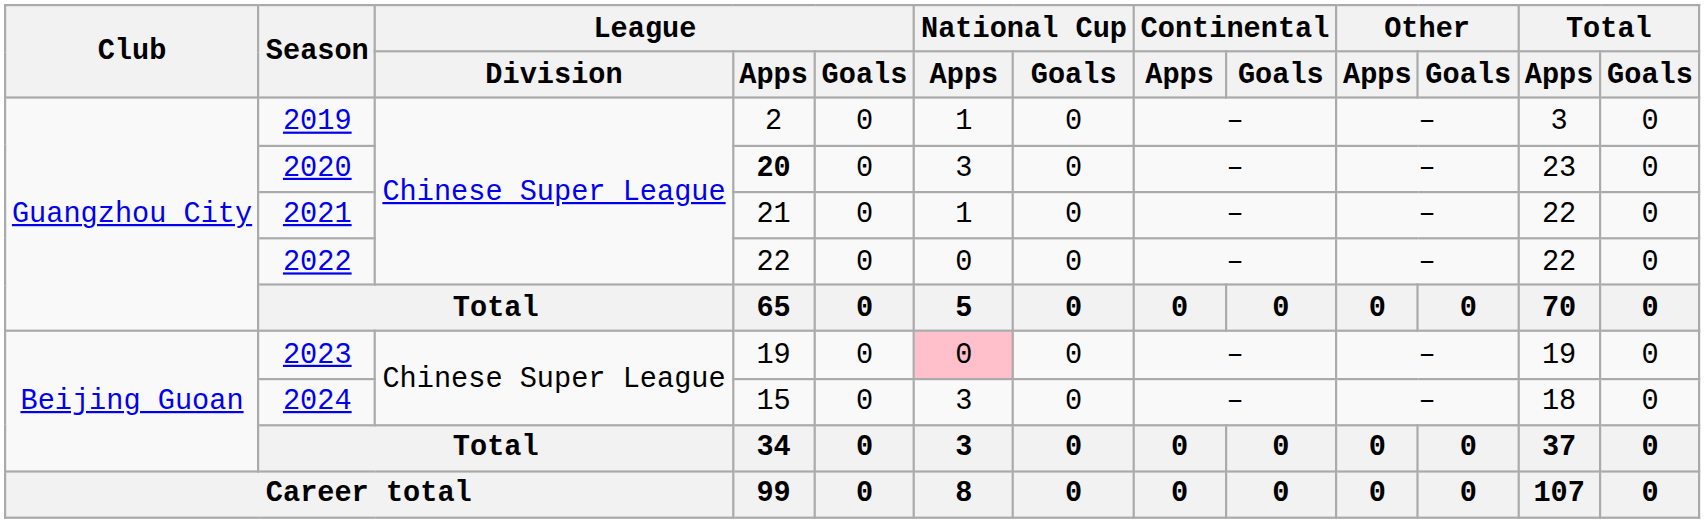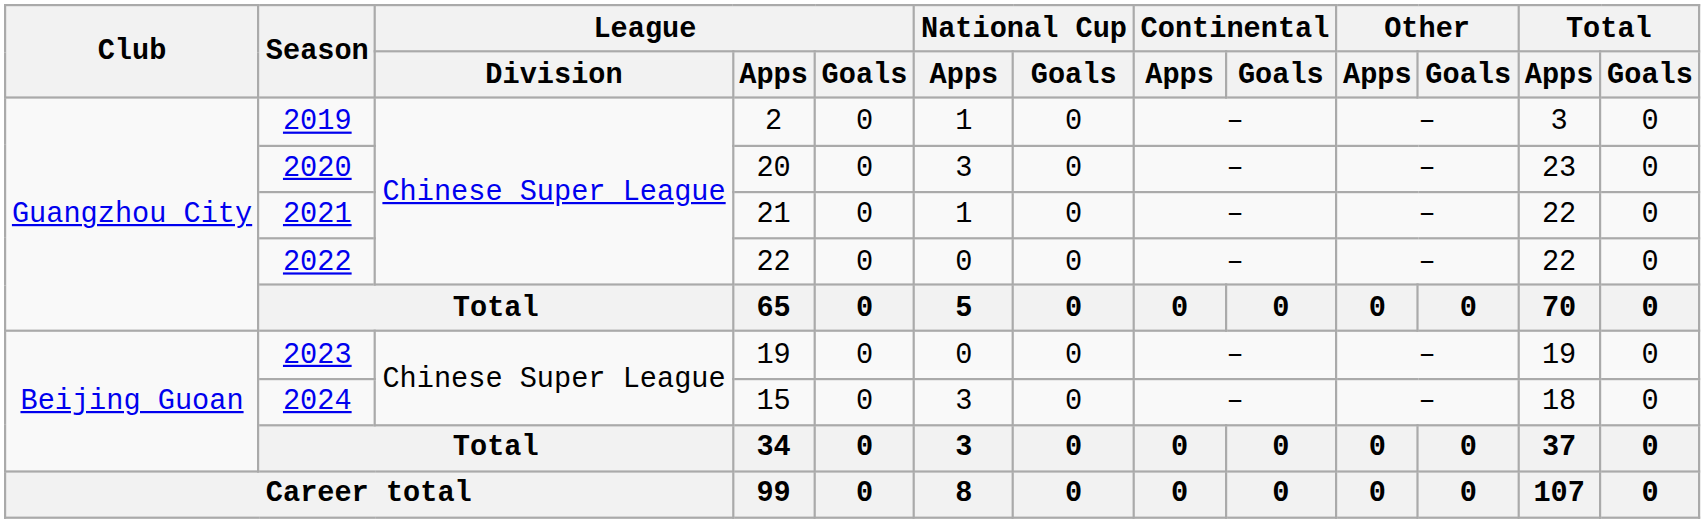(774, 168) bold -> (774, 168) normal
(964, 355) pink background -> (964, 355) no background
